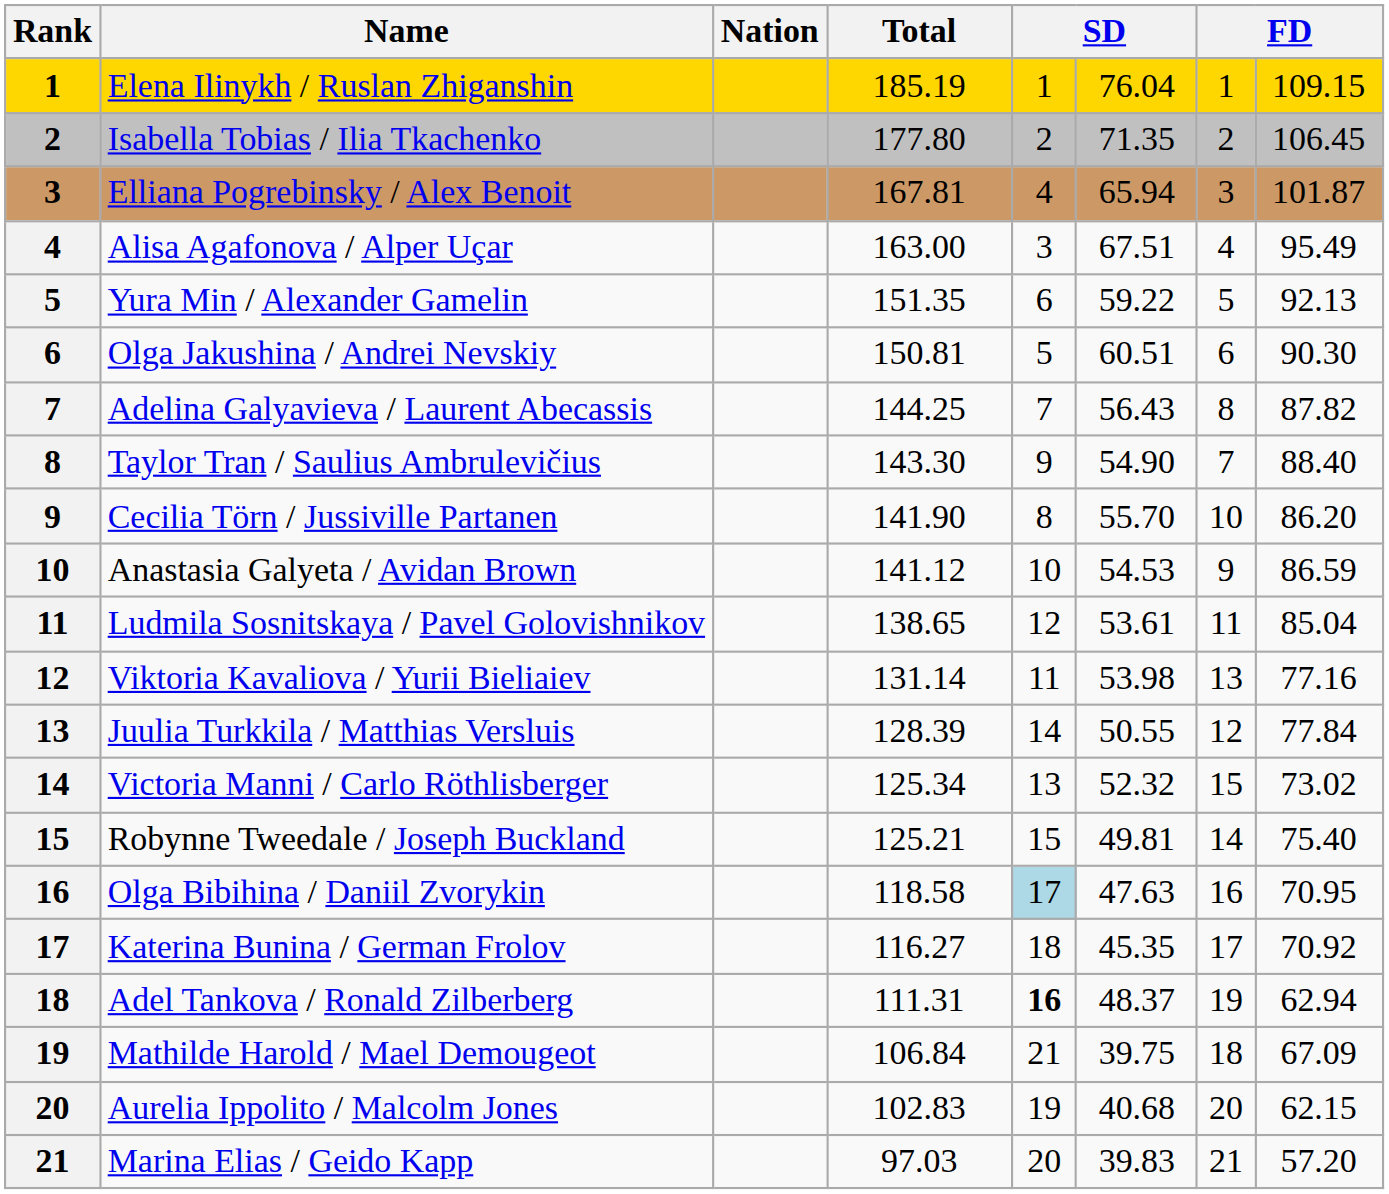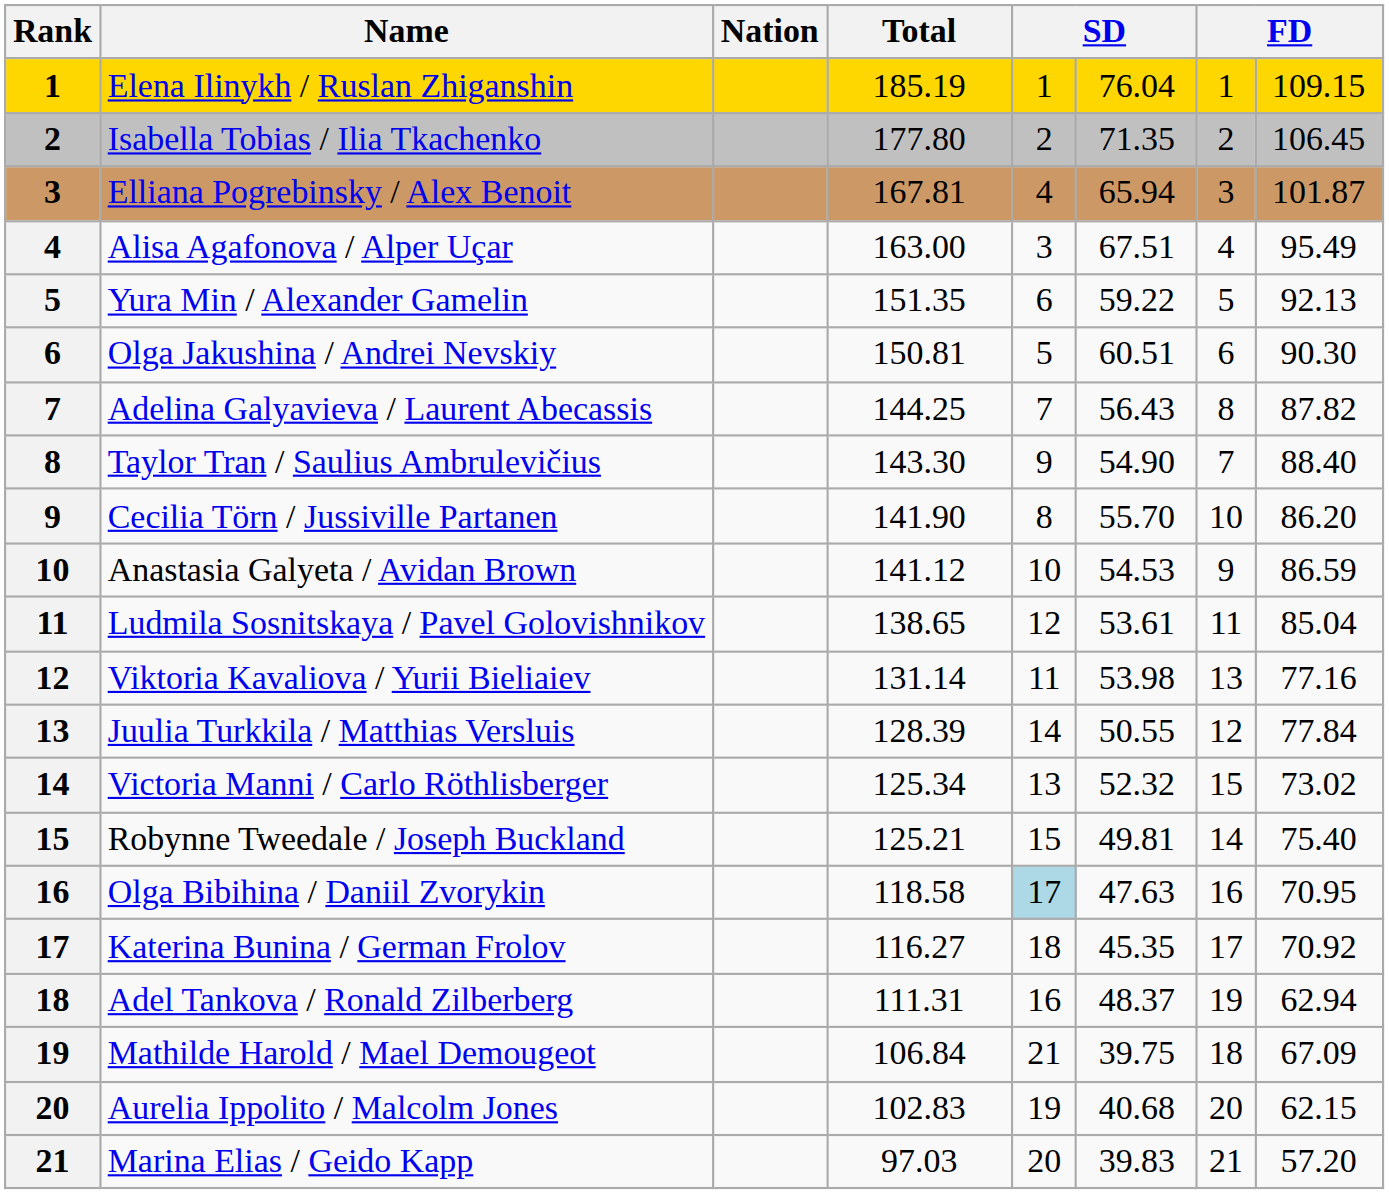(1044, 999) bold -> (1044, 999) normal
